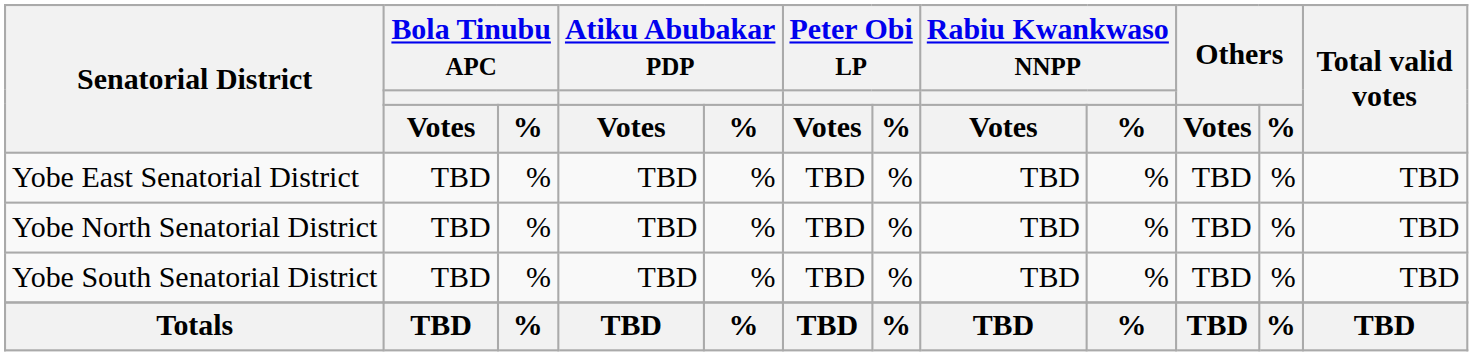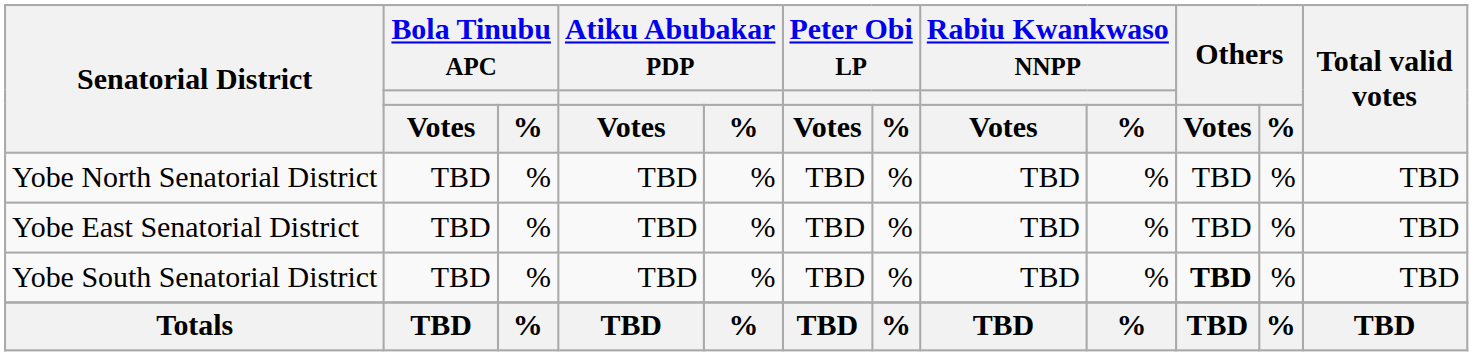rows swapped: (186, 177) <-> (195, 227)
(1222, 276) normal -> (1221, 276) bold
